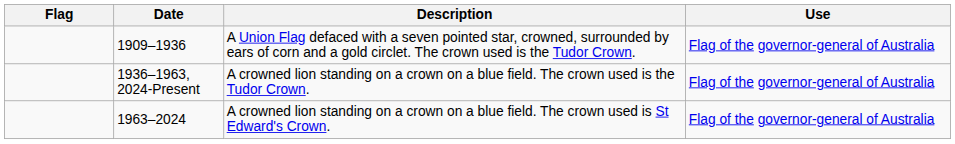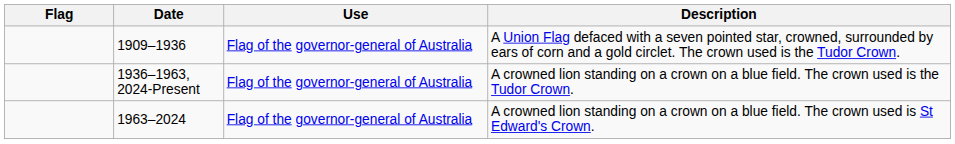columns swapped: (818, 15) <-> (455, 15)
